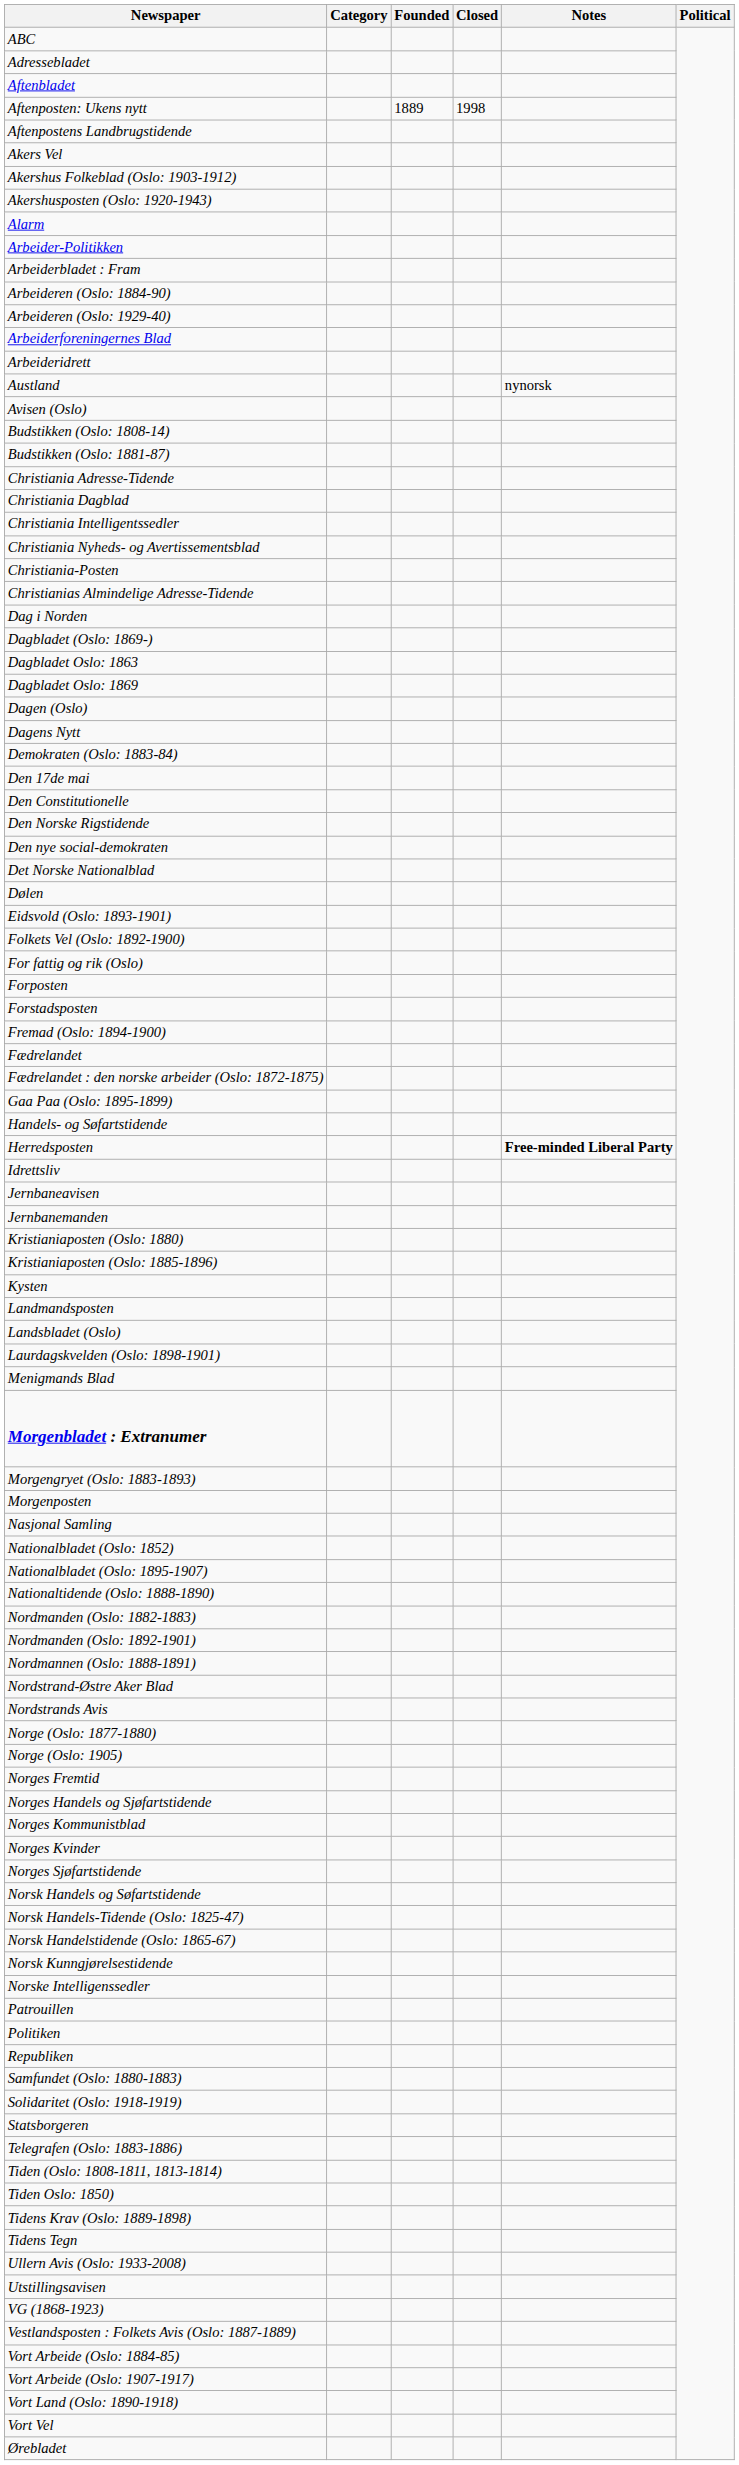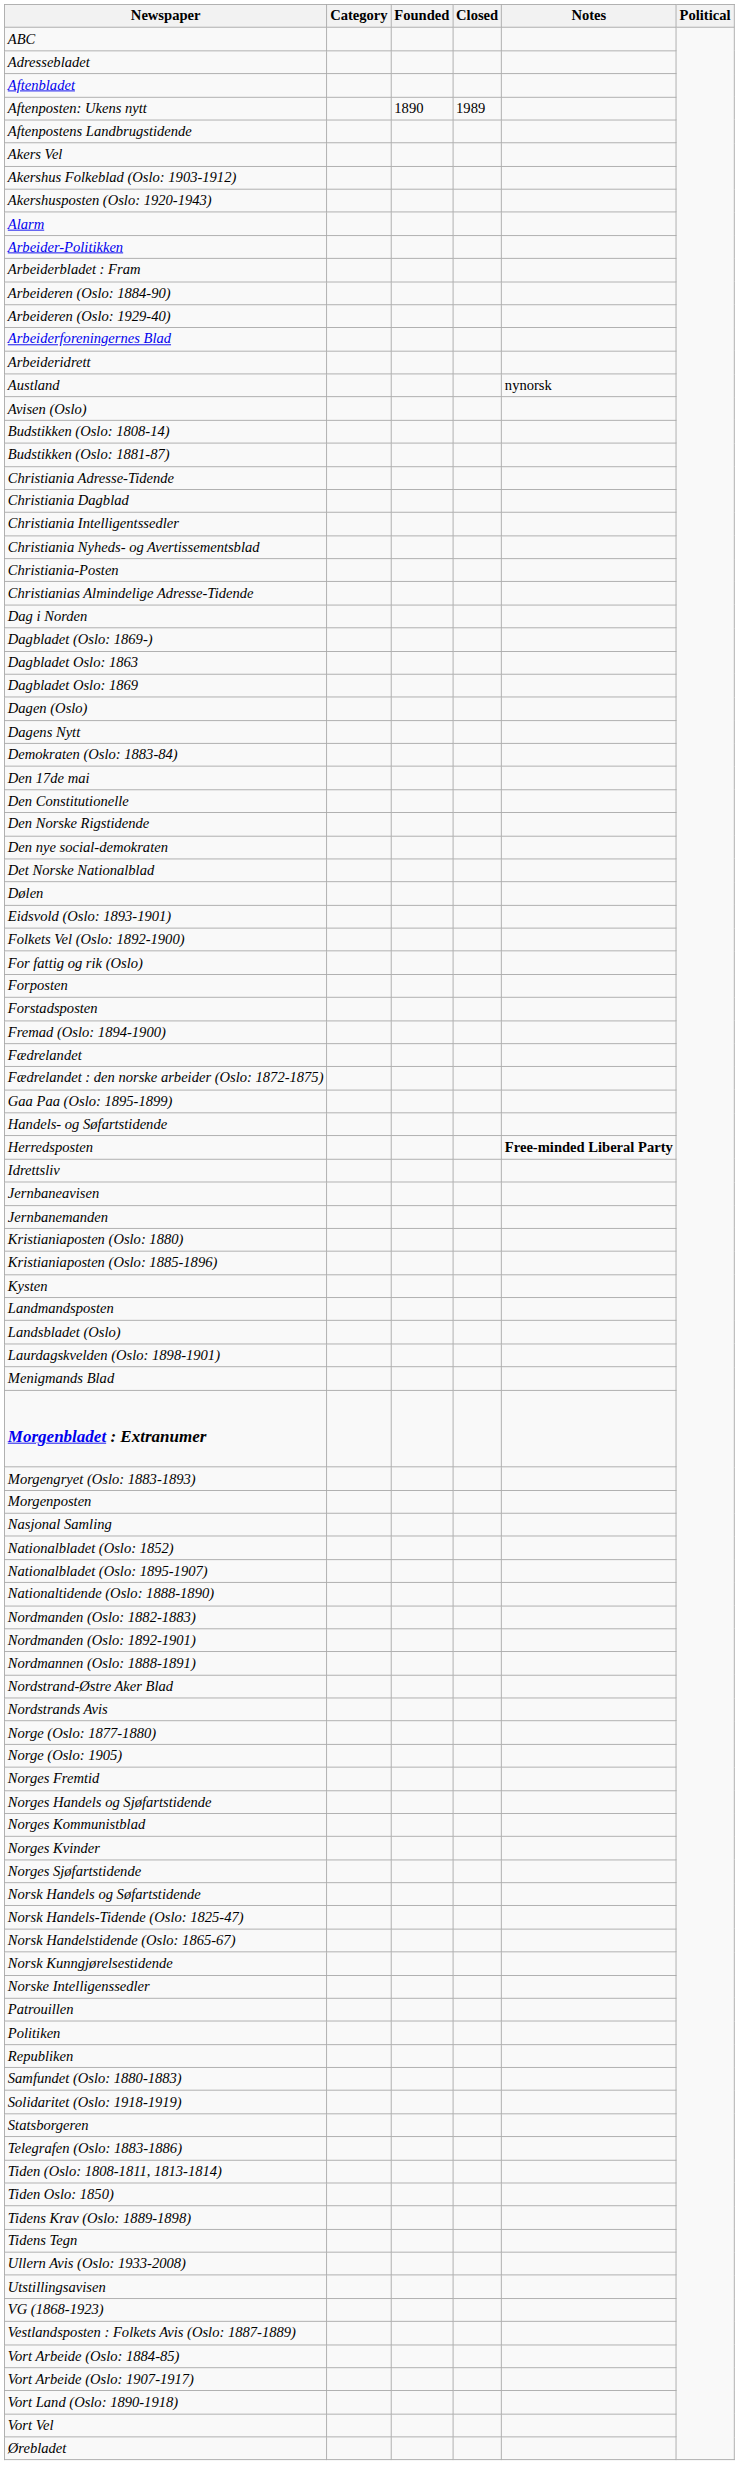(409, 108) 1889 -> (409, 108) 1890
(471, 108) 1998 -> (471, 108) 1989
